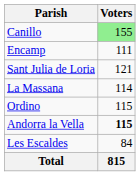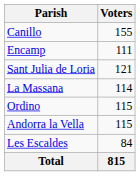(124, 32) lightgreen background -> (124, 32) no background
(124, 124) bold -> (124, 124) normal
